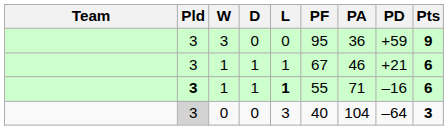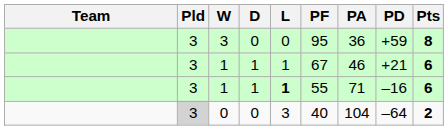(428, 40) 9 -> (428, 40) 8
(193, 88) bold -> (193, 88) normal
(428, 112) 3 -> (428, 112) 2
